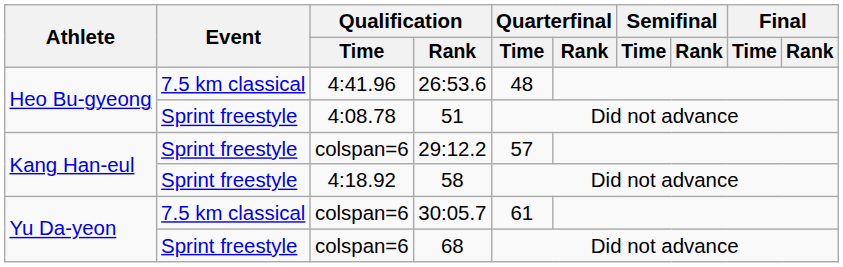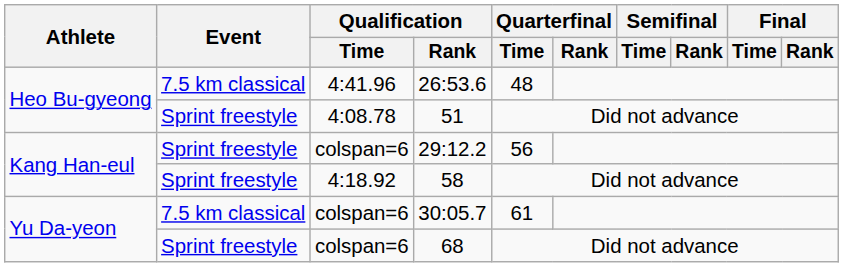(522, 149) 57 -> (522, 149) 56
